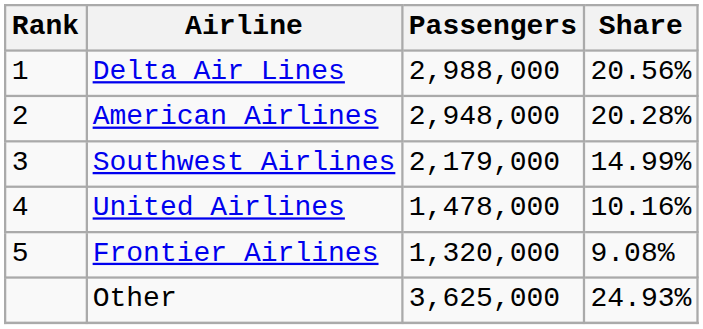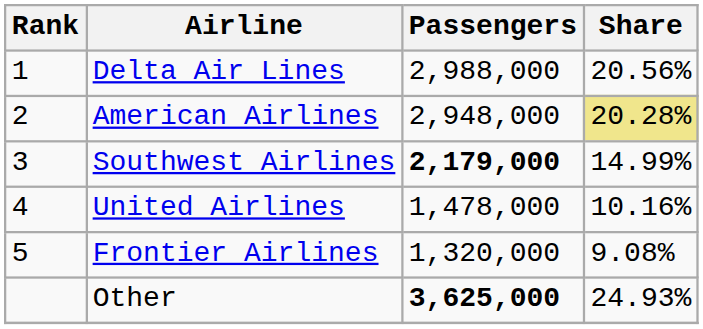(641, 119) no background -> (641, 119) khaki background
(484, 164) normal -> (484, 164) bold
(484, 300) normal -> (484, 300) bold
